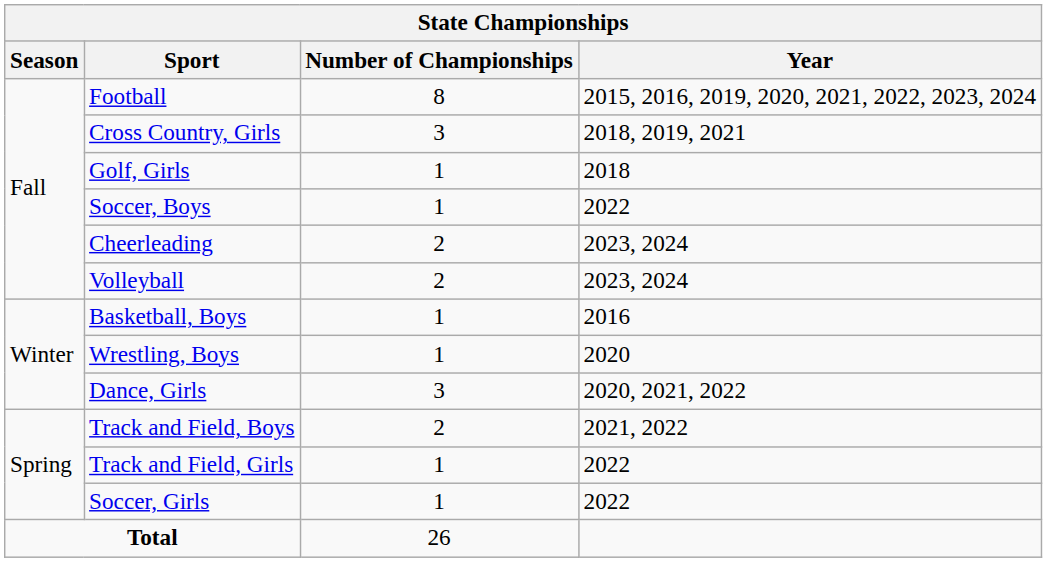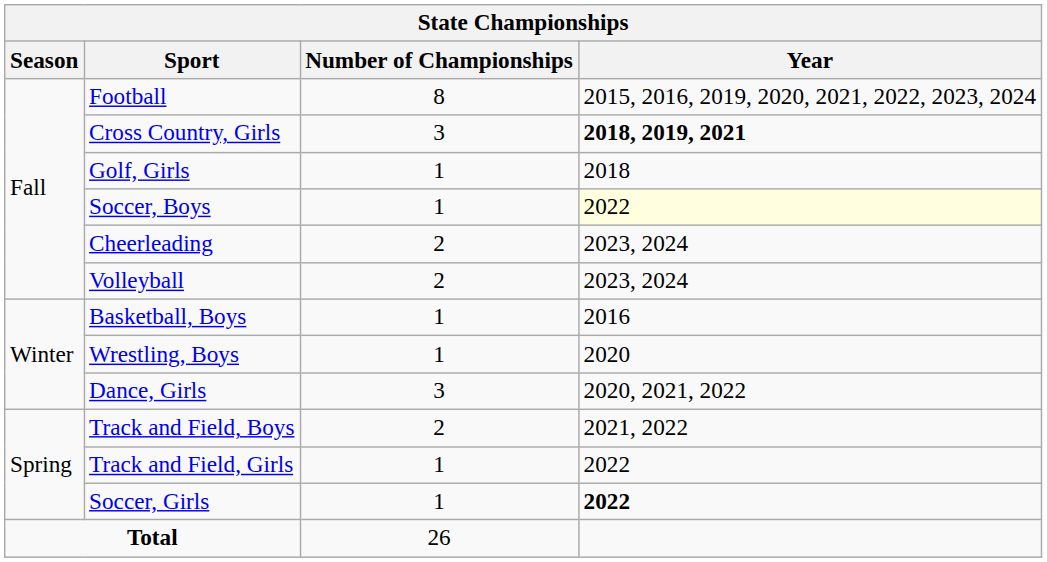(665, 133) normal -> (665, 133) bold
(607, 206) no background -> (607, 206) lightyellow background
(607, 501) normal -> (607, 501) bold
